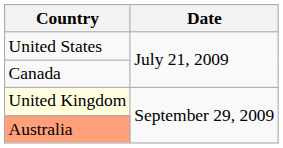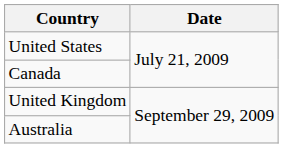(67, 101) lightyellow background -> (67, 101) no background
(41, 128) lightsalmon background -> (41, 128) no background
